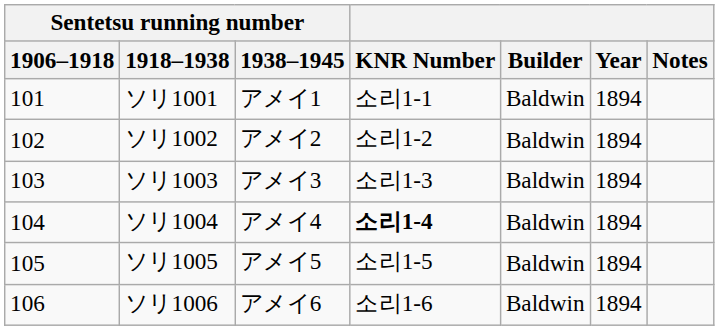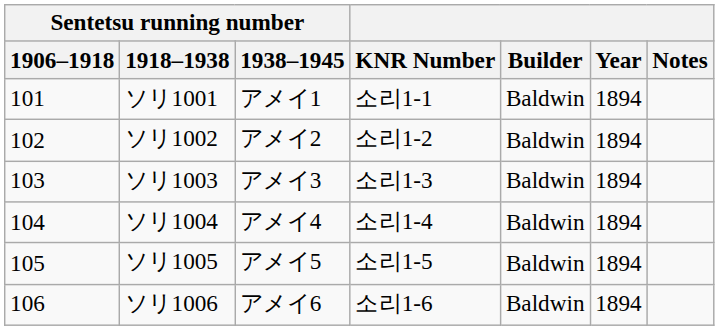(394, 221) bold -> (394, 221) normal
